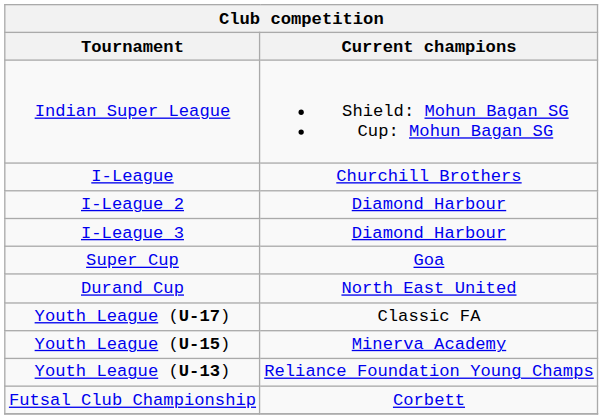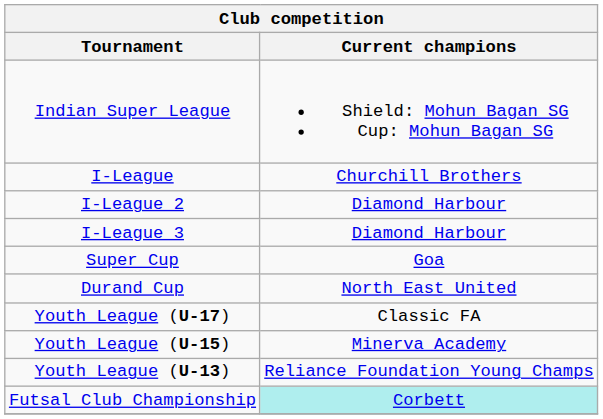(429, 400) no background -> (429, 400) paleturquoise background
